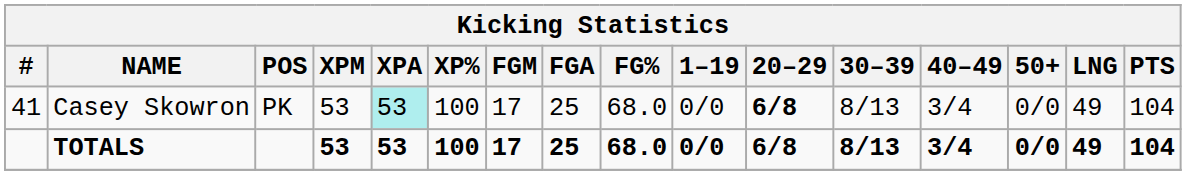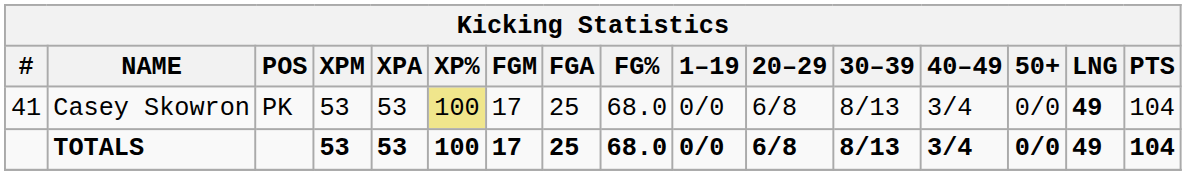(392, 108) paleturquoise background -> (392, 108) no background
(457, 108) no background -> (457, 108) khaki background
(774, 108) bold -> (774, 108) normal
(1087, 108) normal -> (1087, 108) bold
